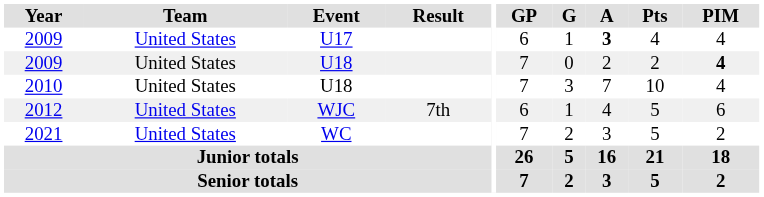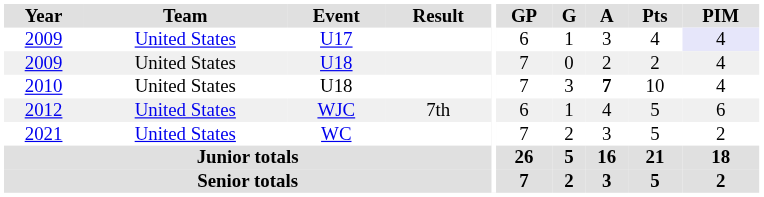(607, 39) bold -> (607, 39) normal
(721, 39) no background -> (721, 39) lavender background
(721, 62) bold -> (721, 62) normal
(607, 86) normal -> (607, 86) bold
